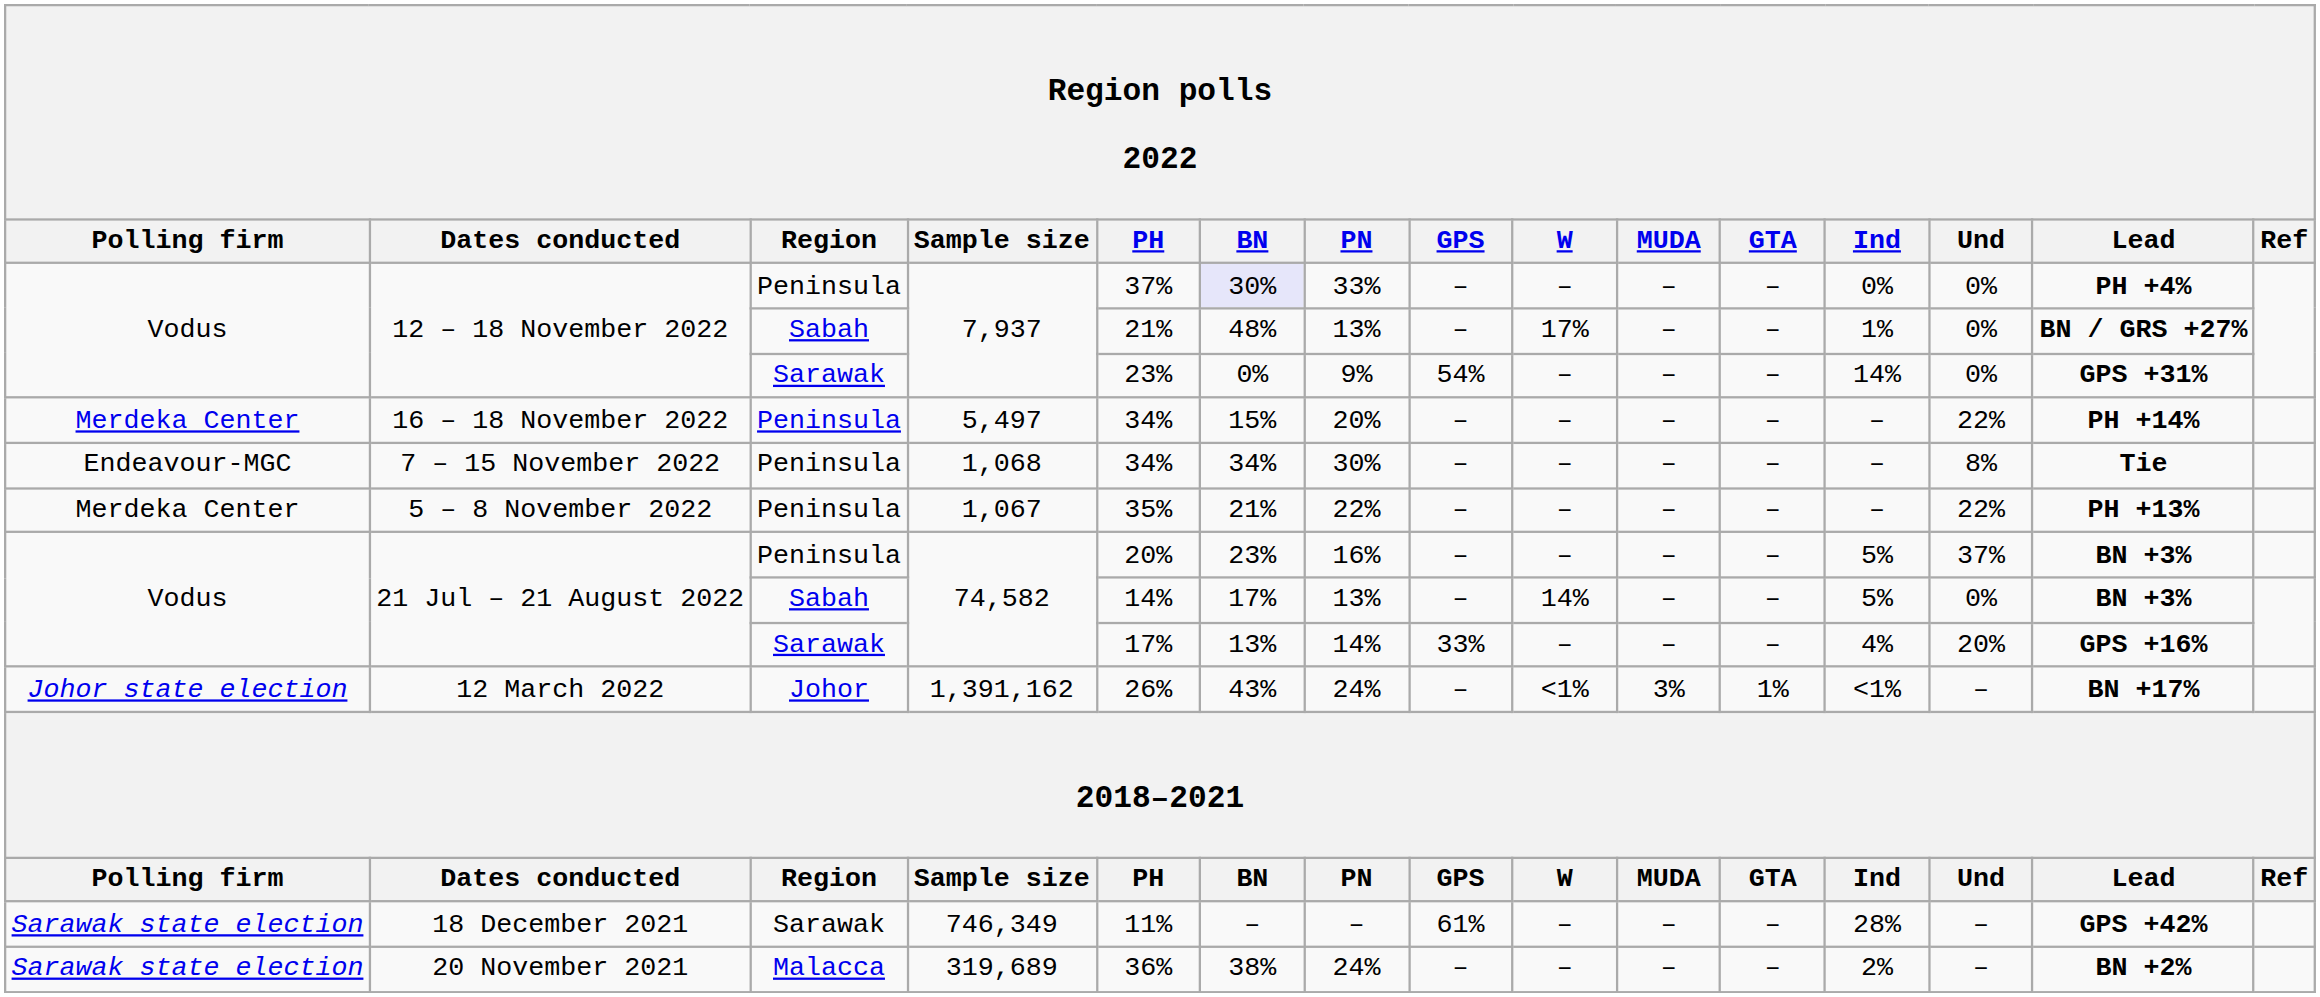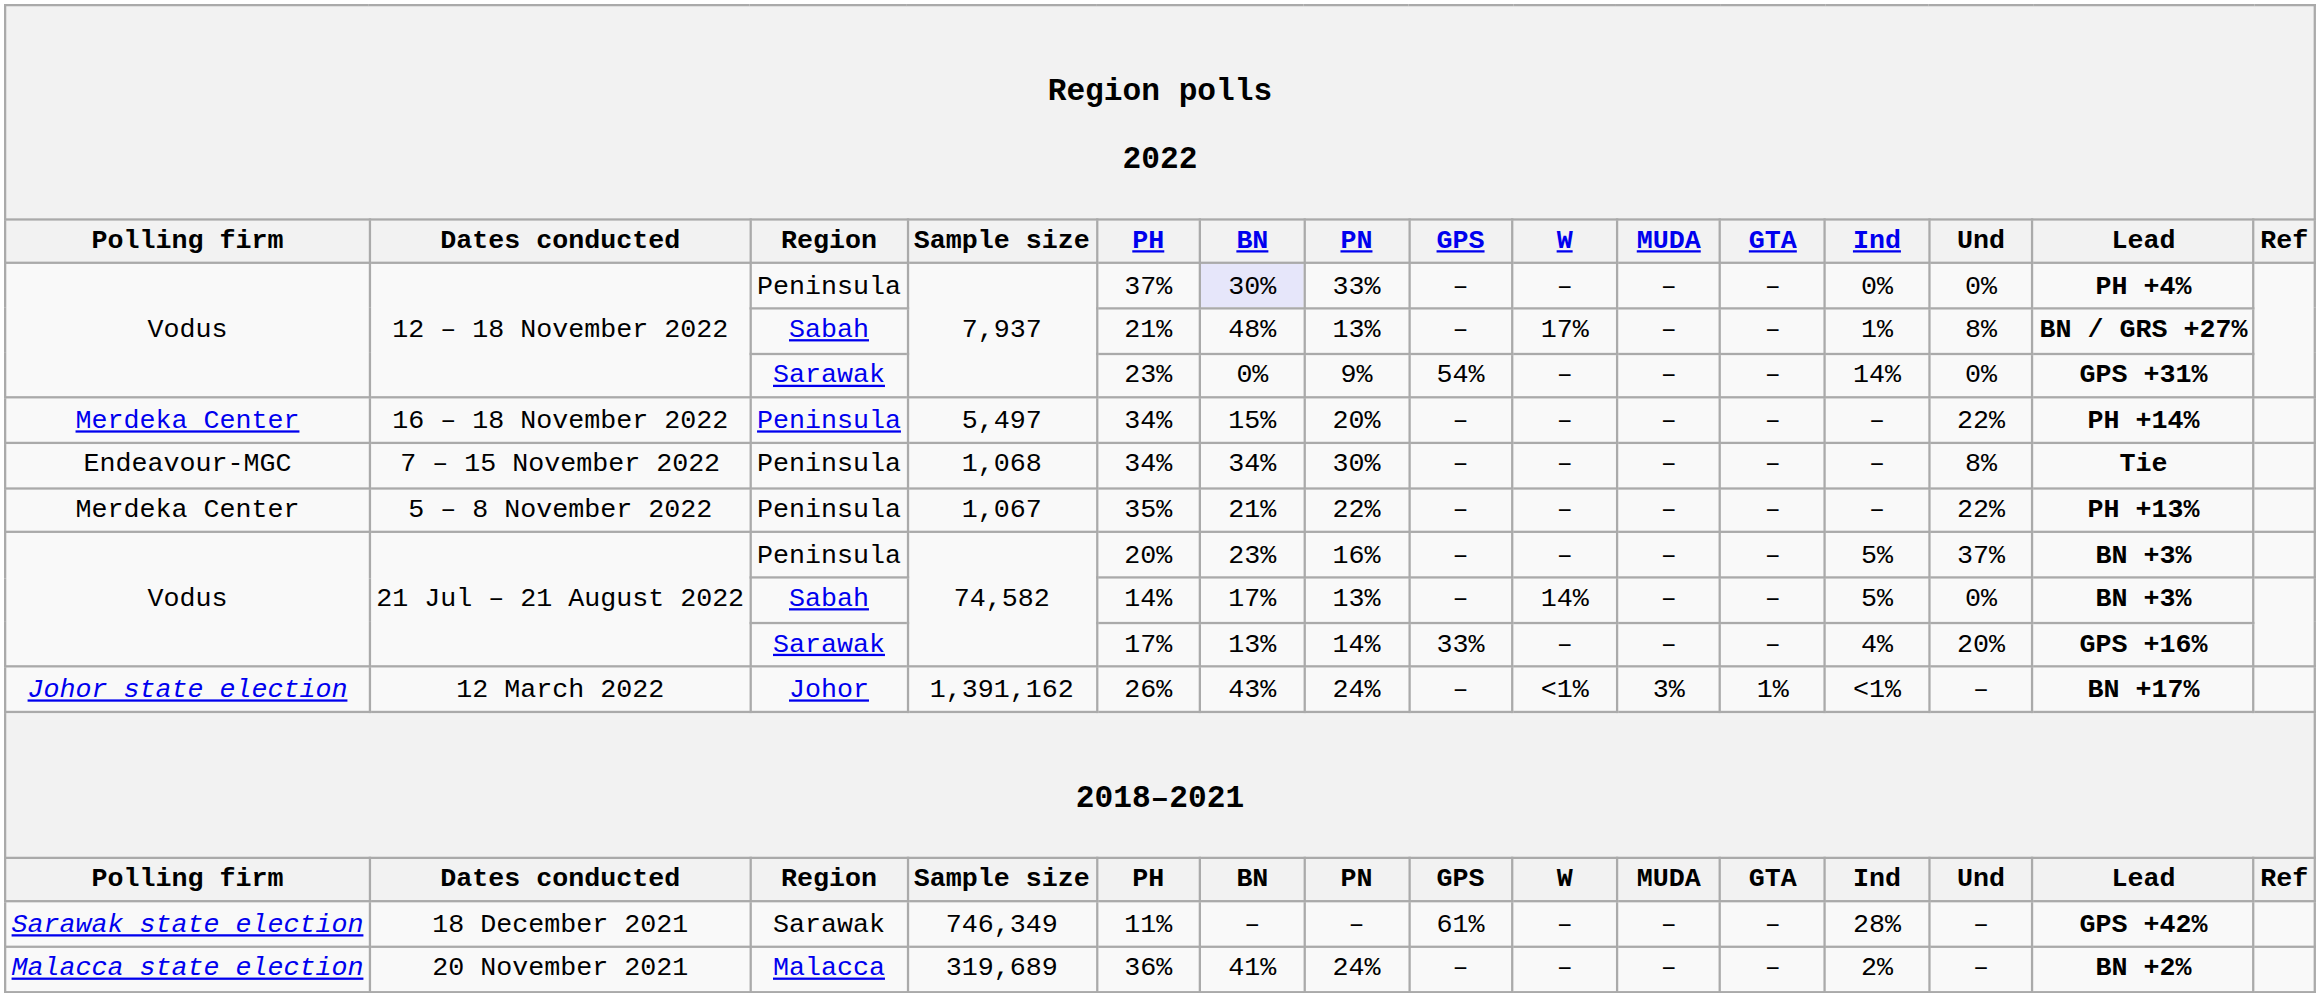(1981, 330) 0% -> (1981, 330) 8%
(188, 969) Sarawak state election -> (188, 969) Malacca state election
(1252, 969) 38% -> (1252, 969) 41%
